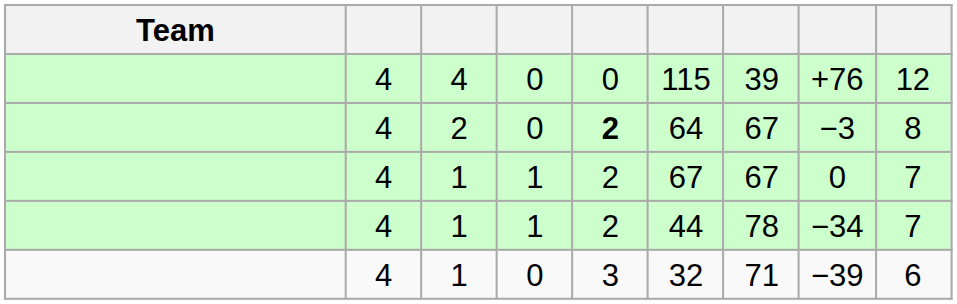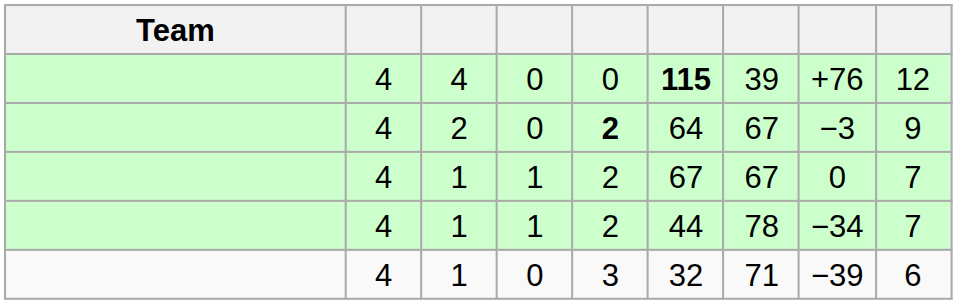(686, 79) normal -> (686, 79) bold
(913, 128) 8 -> (913, 128) 9
